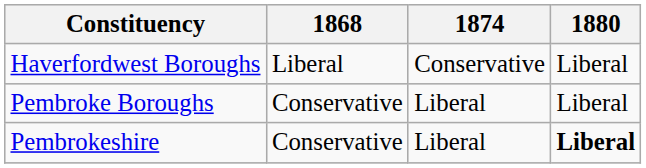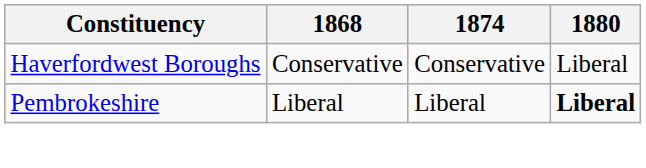(308, 63) Liberal -> (337, 63) Conservative
- row: (112, 102)
(337, 142) Conservative -> (308, 102) Liberal
